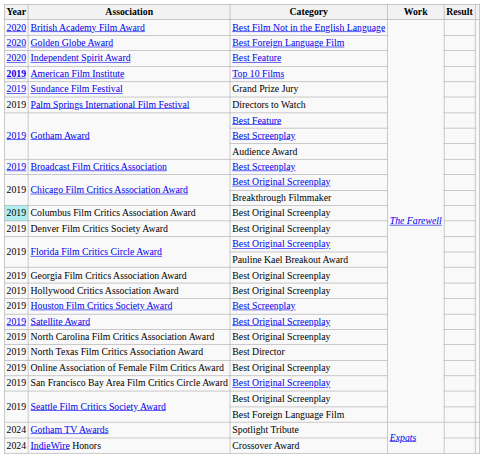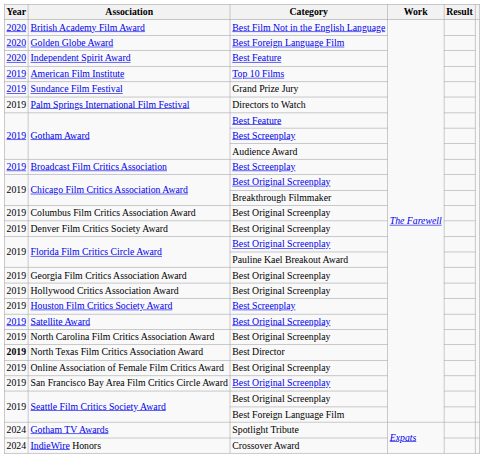(16, 74) bold -> (16, 74) normal
(16, 213) paleturquoise background -> (16, 213) no background
(16, 352) normal -> (16, 352) bold
